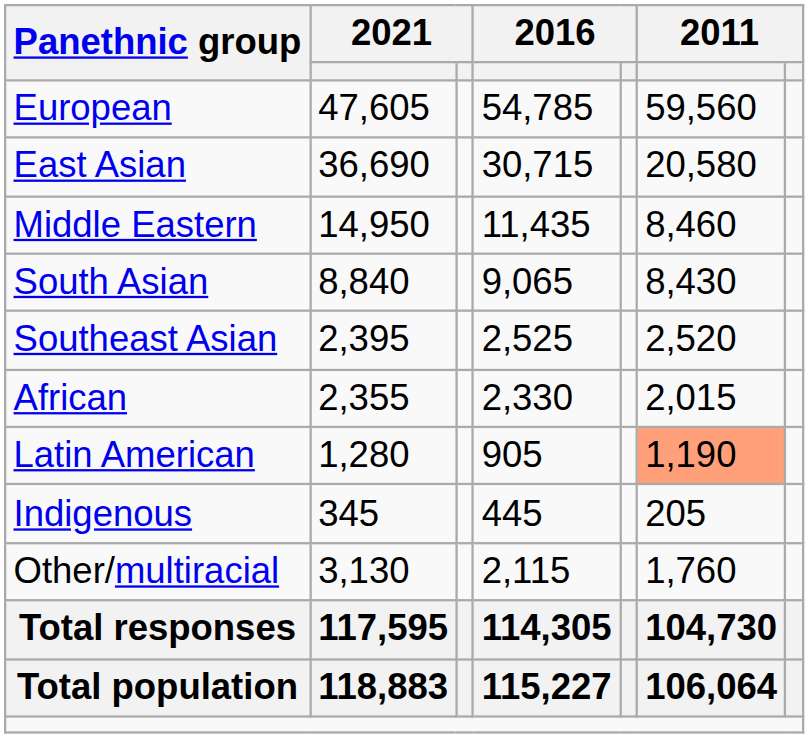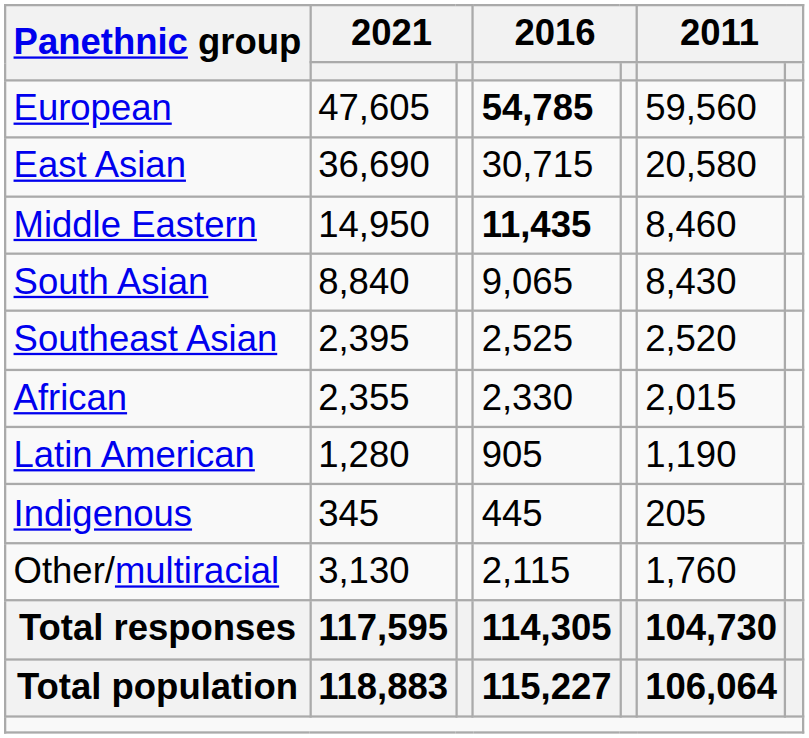(537, 108) normal -> (537, 108) bold
(536, 223) normal -> (536, 223) bold
(691, 455) lightsalmon background -> (691, 455) no background
